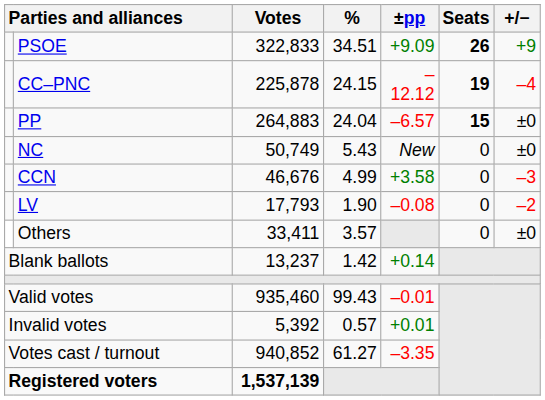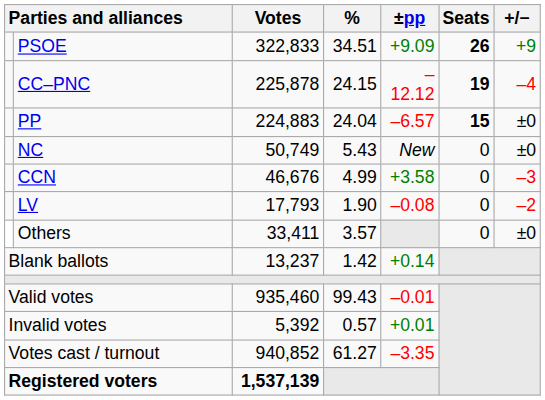(287, 121) 264,883 -> (287, 121) 224,883
